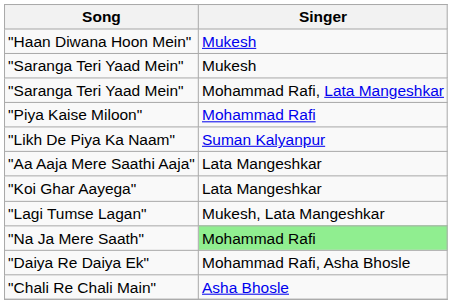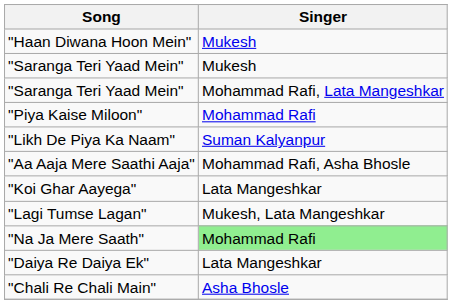(262, 164) Lata Mangeshkar -> (306, 164) Mohammad Rafi, Asha Bhosle
(306, 262) Mohammad Rafi, Asha Bhosle -> (262, 262) Lata Mangeshkar
